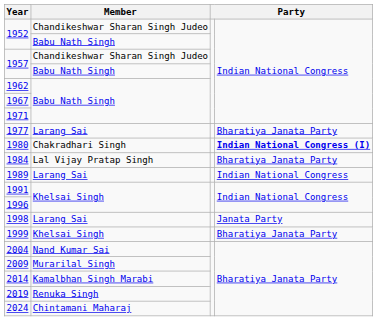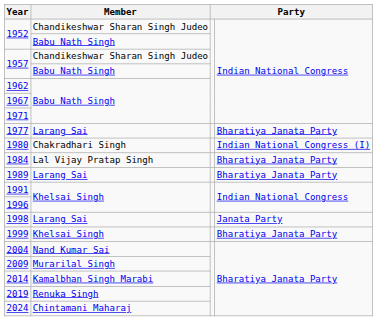(293, 145) bold -> (293, 145) normal
(282, 175) Indian National Congress -> (277, 175) Bharatiya Janata Party
